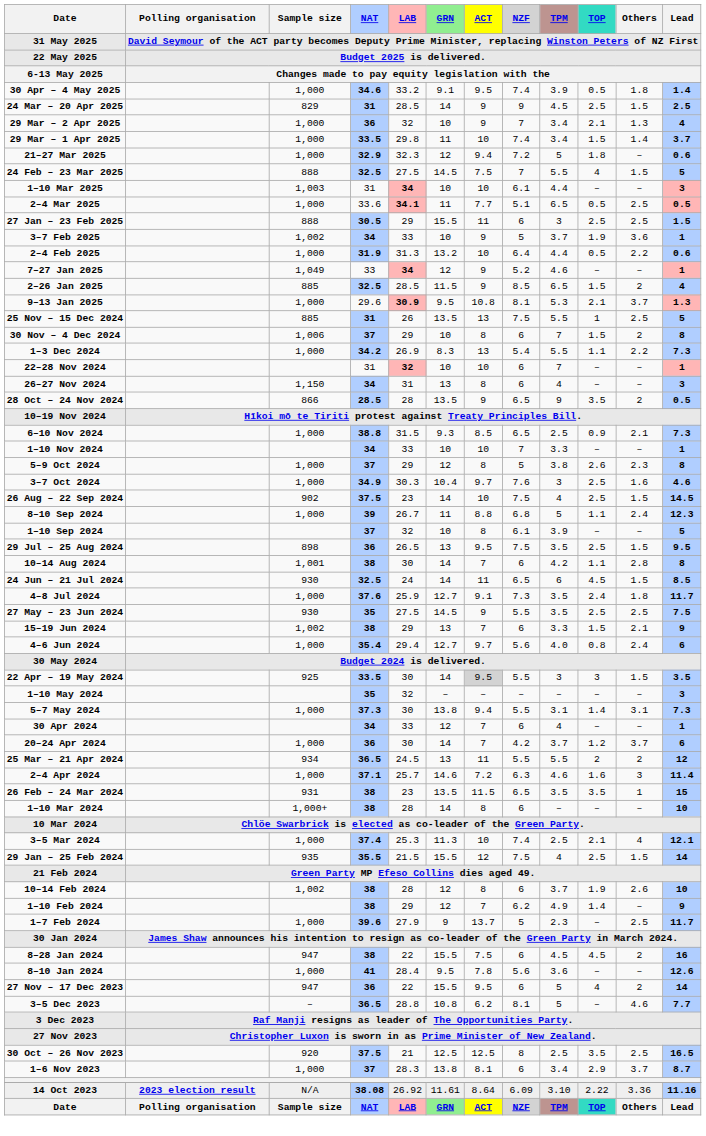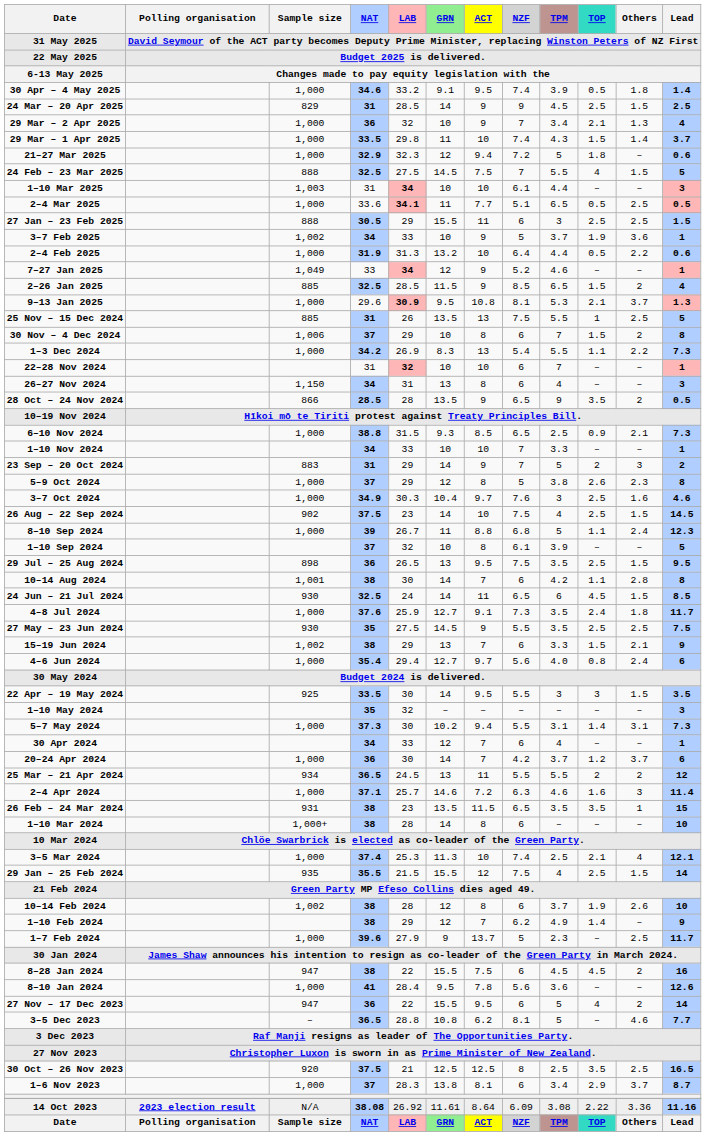(559, 139) 3.4 -> (559, 139) 4.3
+ row: (65, 465)
(483, 678) lightgrey background -> (483, 694) no background
(445, 710) 13.8 -> (445, 727) 10.2
(559, 1090) 3.10 -> (559, 1106) 3.08
